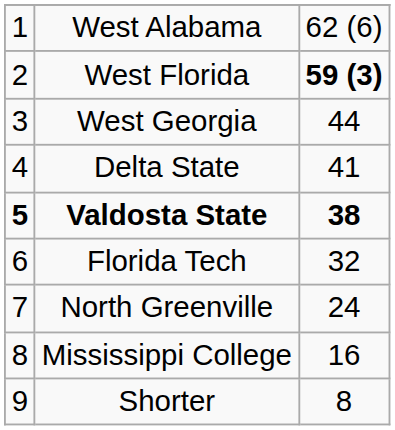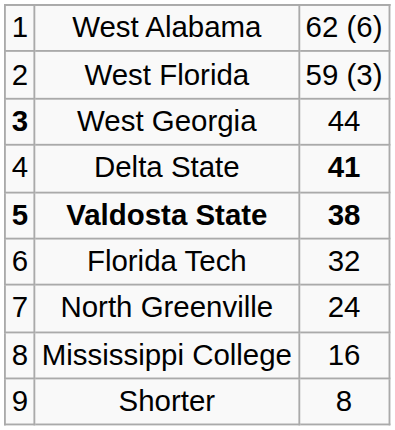(344, 74) bold -> (344, 74) normal
(20, 121) normal -> (20, 121) bold
(344, 167) normal -> (344, 167) bold
